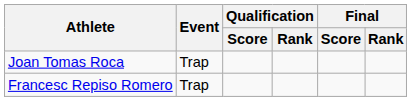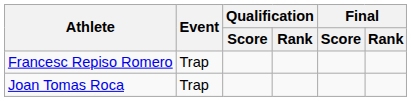rows swapped: (90, 85) <-> (66, 62)
